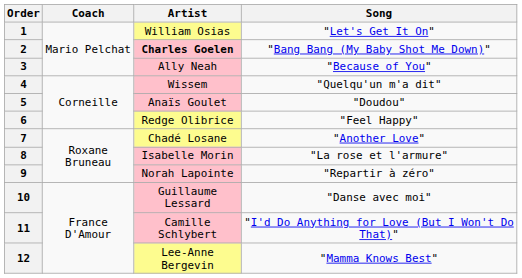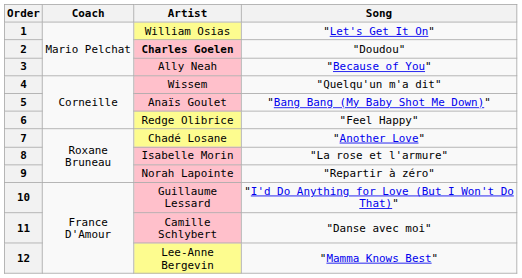(379, 49) "Bang Bang (My Baby Shot Me Down)" -> (379, 49) "Doudou"
(379, 102) "Doudou" -> (379, 102) "Bang Bang (My Baby Shot Me Down)"
(379, 198) "Danse avec moi" -> (379, 198) "I'd Do Anything for Love (But I Won't Do That)"
(379, 228) "I'd Do Anything for Love (But I Won't Do That)" -> (379, 228) "Danse avec moi"
